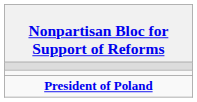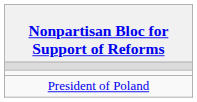(98, 86) bold -> (98, 86) normal
